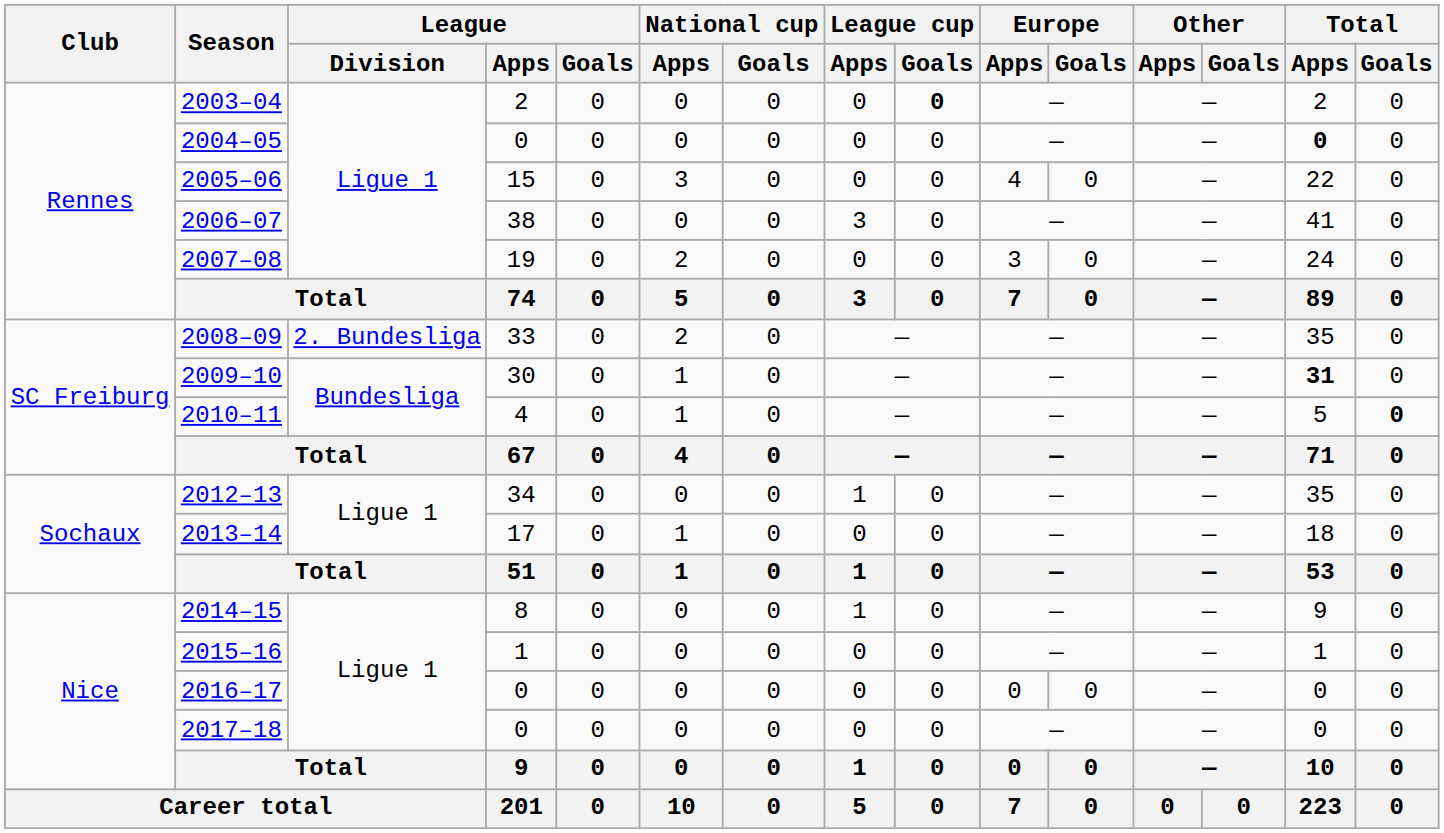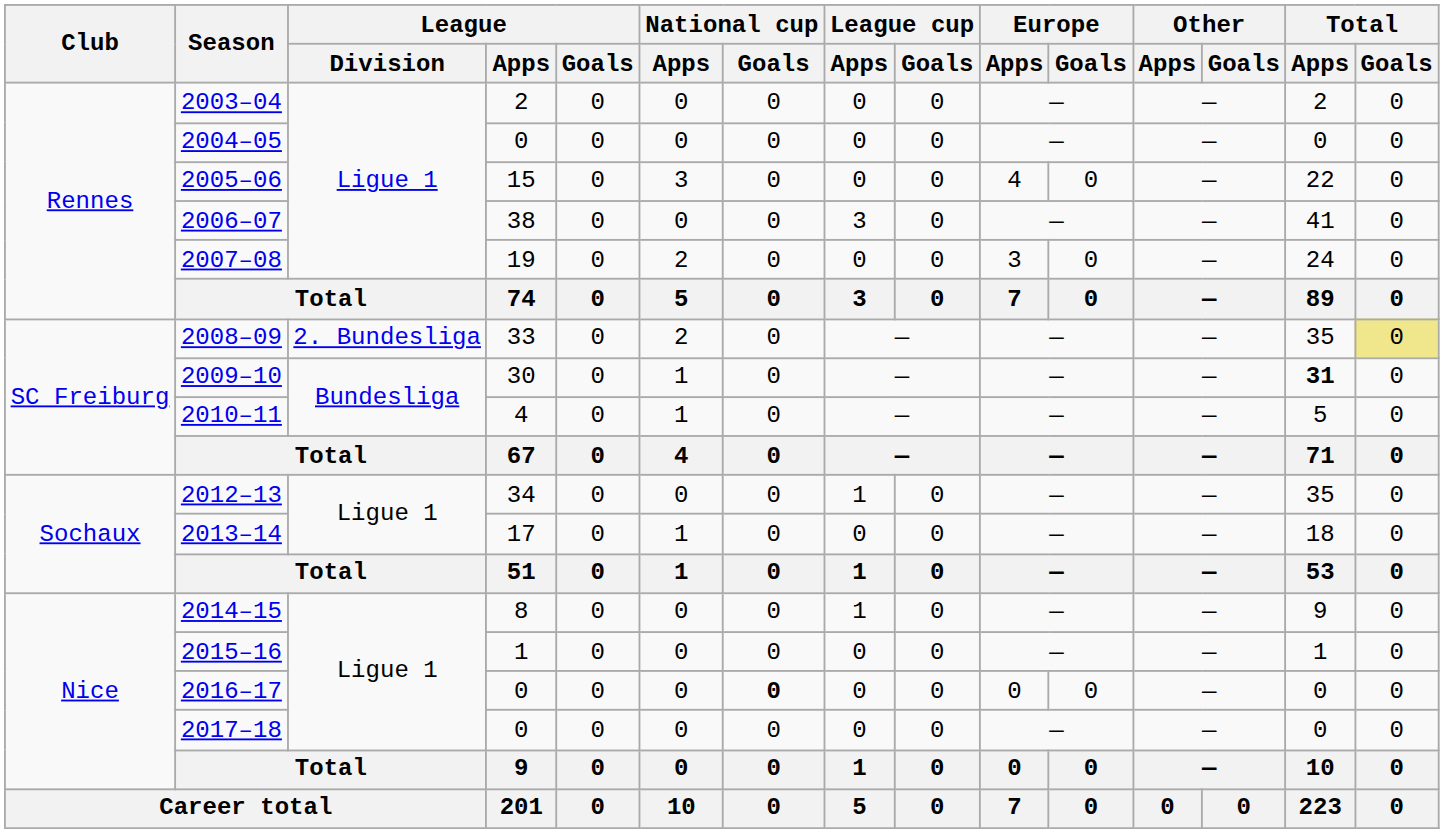(937, 103) bold -> (937, 103) normal
(1320, 142) bold -> (1320, 142) normal
(1397, 338) no background -> (1397, 338) khaki background
(1397, 416) bold -> (1397, 416) normal
(774, 691) normal -> (774, 691) bold
